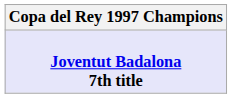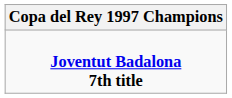(116, 70) lavender background -> (116, 70) no background
